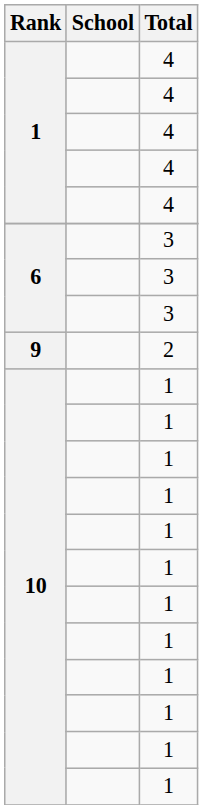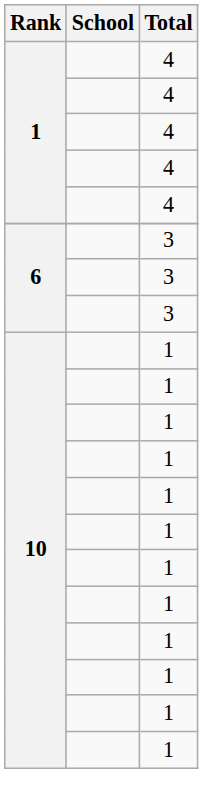- row: (36, 350)
